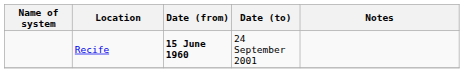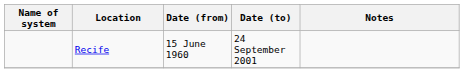(186, 49) bold -> (186, 49) normal
